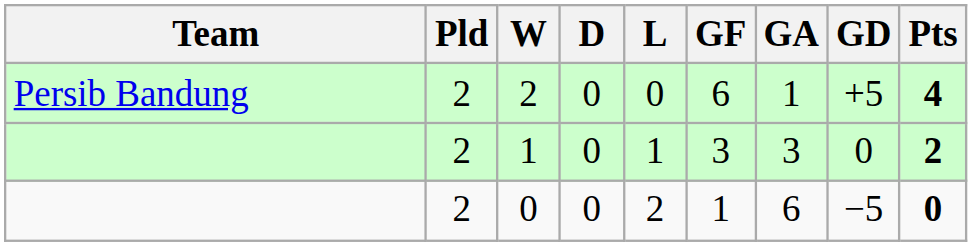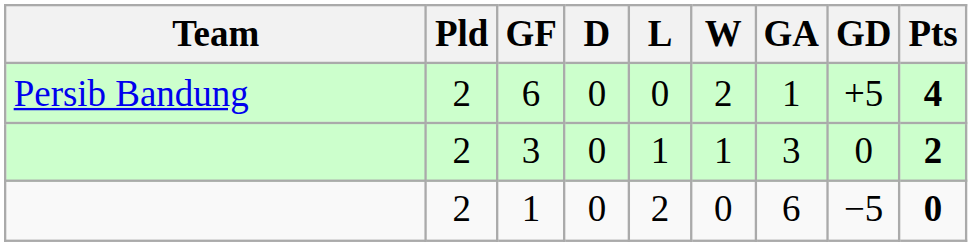columns swapped: (529, 33) <-> (721, 33)
